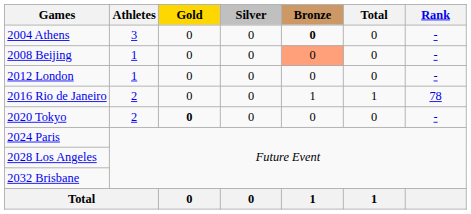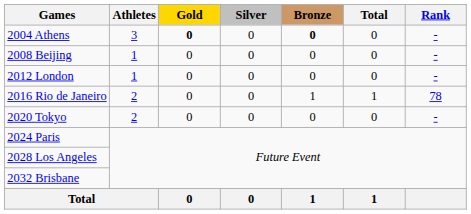(189, 35) normal -> (189, 35) bold
(313, 55) lightsalmon background -> (313, 55) no background
(189, 117) bold -> (189, 117) normal
